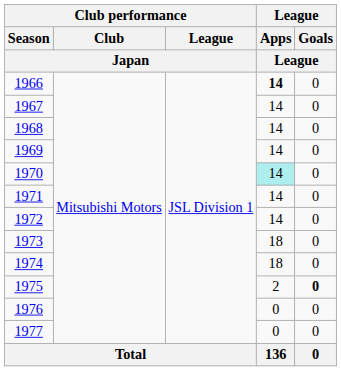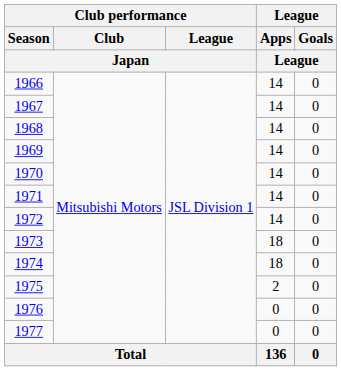(276, 83) bold -> (276, 83) normal
(276, 173) paleturquoise background -> (276, 173) no background
(316, 286) bold -> (316, 286) normal
